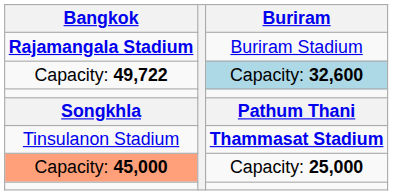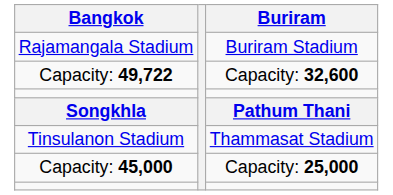(101, 46) bold -> (106, 46) normal
(297, 74) lightblue background -> (292, 74) no background
(297, 139) bold -> (292, 139) normal
(101, 167) lightsalmon background -> (106, 167) no background
